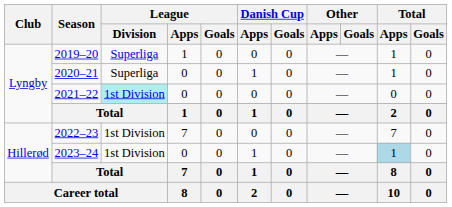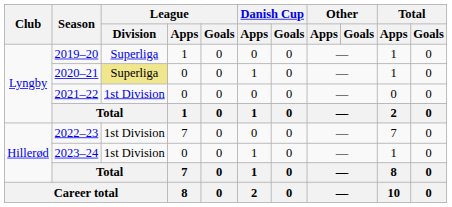(134, 73) no background -> (134, 73) khaki background
(134, 93) paleturquoise background -> (134, 93) no background
(394, 152) lightblue background -> (394, 152) no background
